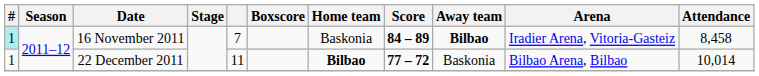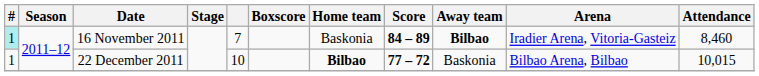(716, 38) 8,458 -> (717, 38) 8,460
(237, 60) 11 -> (238, 60) 10
(716, 60) 10,014 -> (717, 60) 10,015
